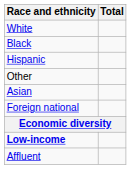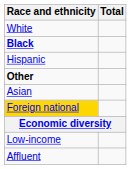(19, 44) normal -> (20, 44) bold
(19, 76) normal -> (20, 76) bold
(43, 108) no background -> (43, 108) gold background
(36, 140) bold -> (34, 140) normal
